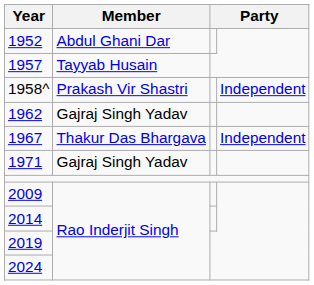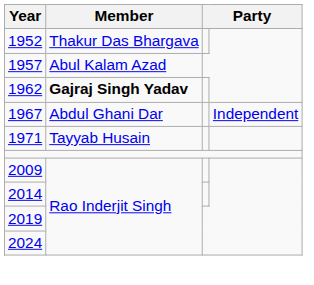(113, 41) Abdul Ghani Dar -> (124, 41) Thakur Das Bhargava
(107, 65) Tayyab Husain -> (108, 65) Abul Kalam Azad
- row: (29, 89)
(122, 114) normal -> (119, 89) bold
(131, 138) Thakur Das Bhargava -> (106, 114) Abdul Ghani Dar
(122, 162) Gajraj Singh Yadav -> (100, 138) Tayyab Husain
